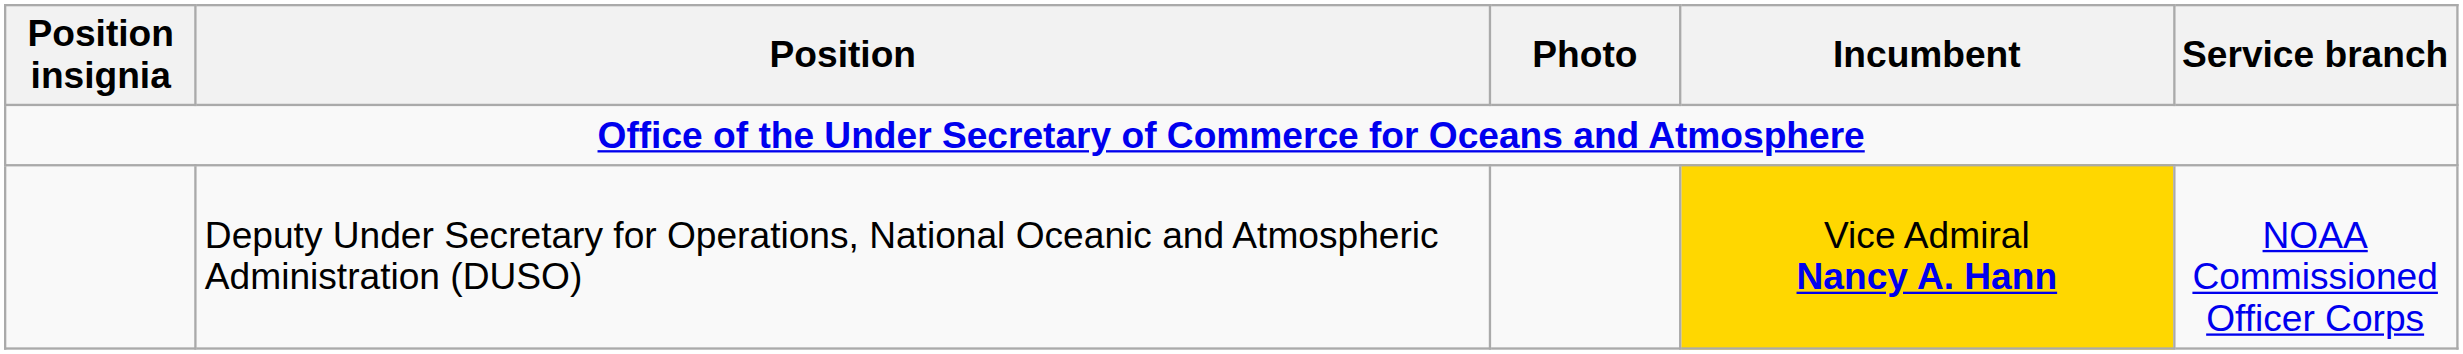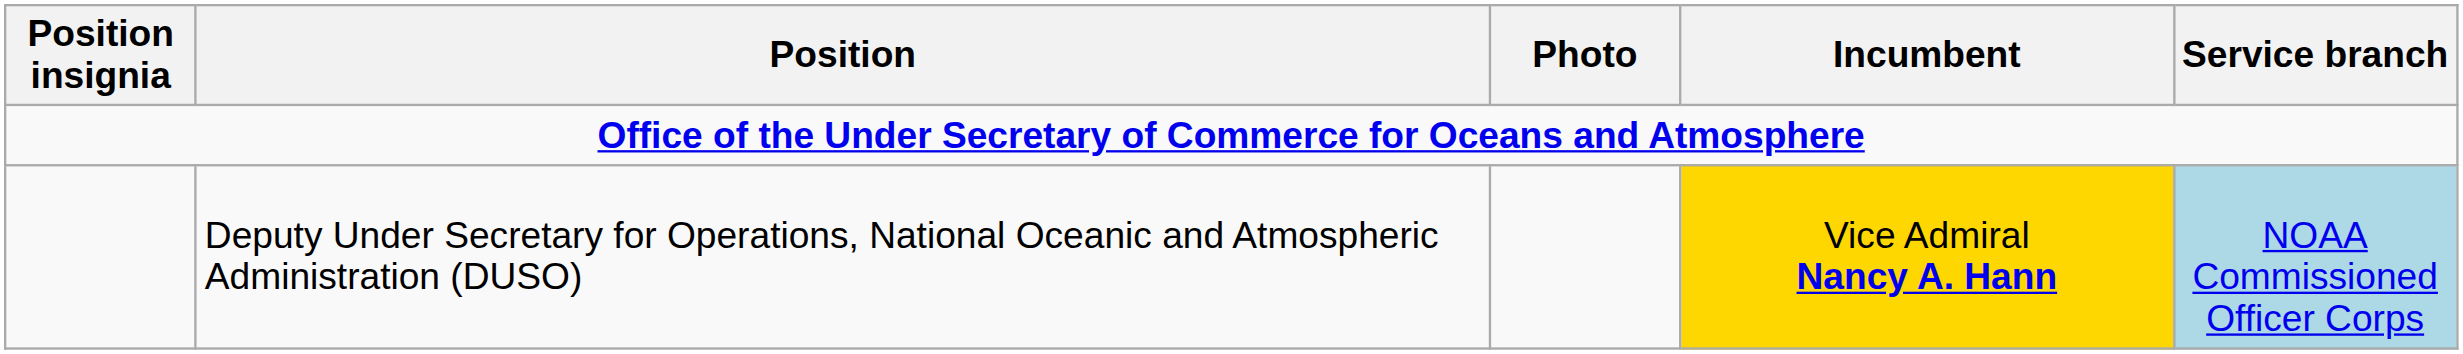(2315, 276) no background -> (2315, 276) lightblue background
